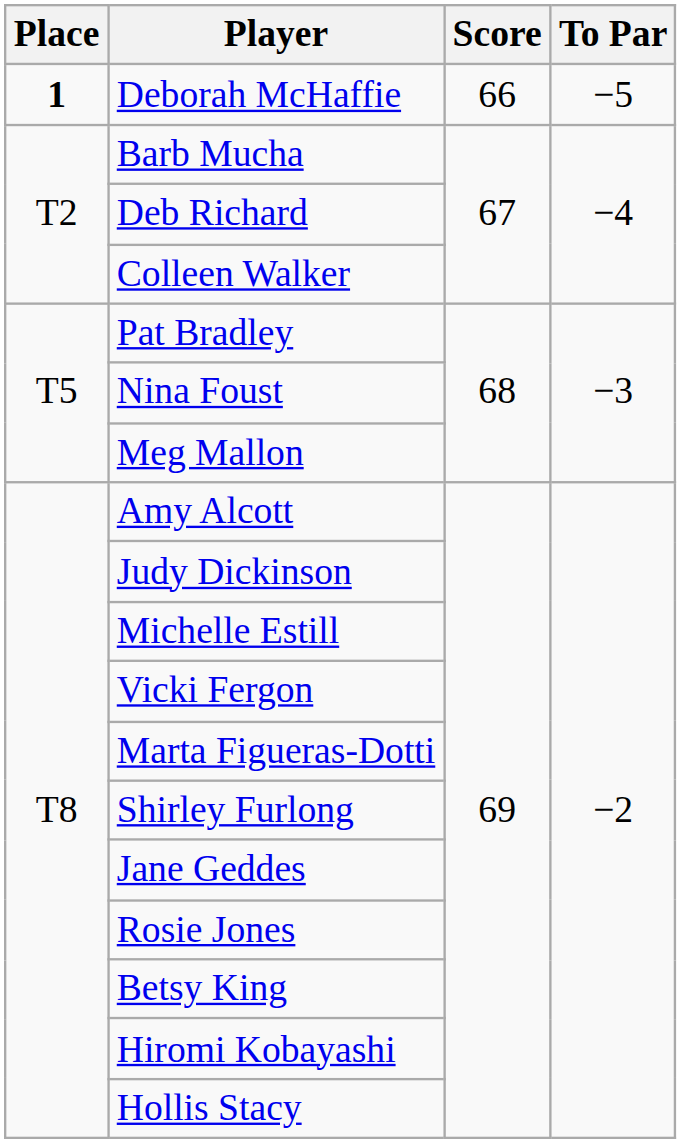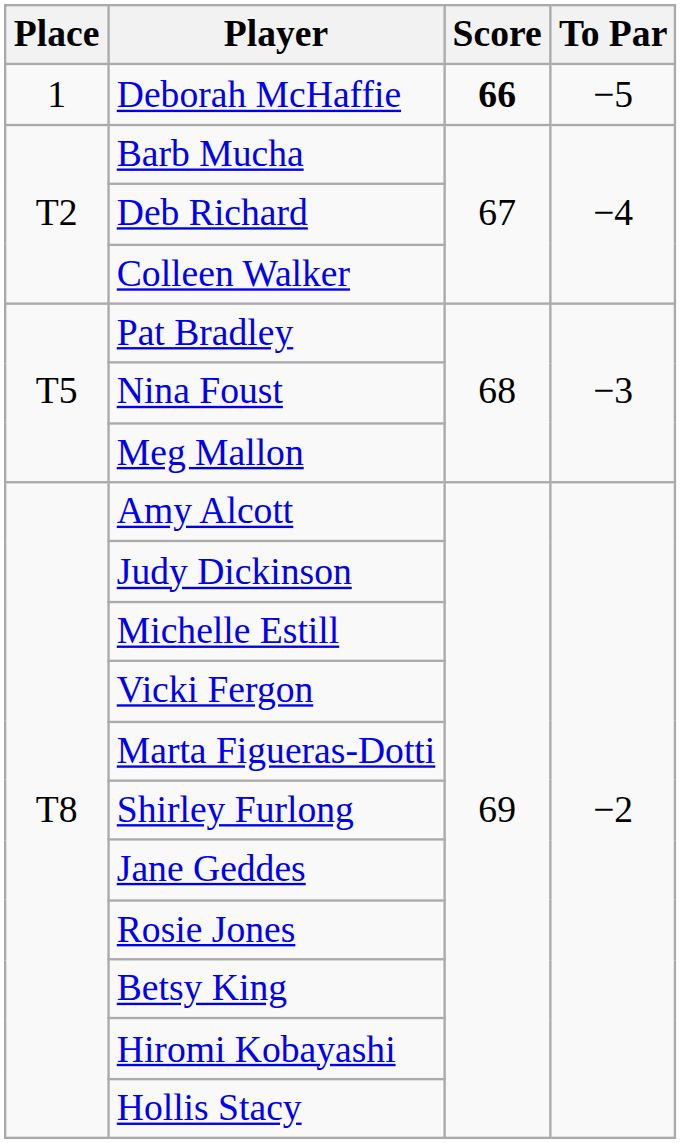(57, 93) bold -> (57, 93) normal
(497, 93) normal -> (497, 93) bold
